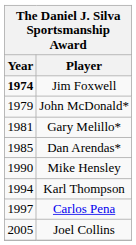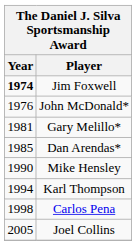(20, 106) 1979 -> (20, 106) 1976
(20, 209) 1997 -> (20, 209) 1998
